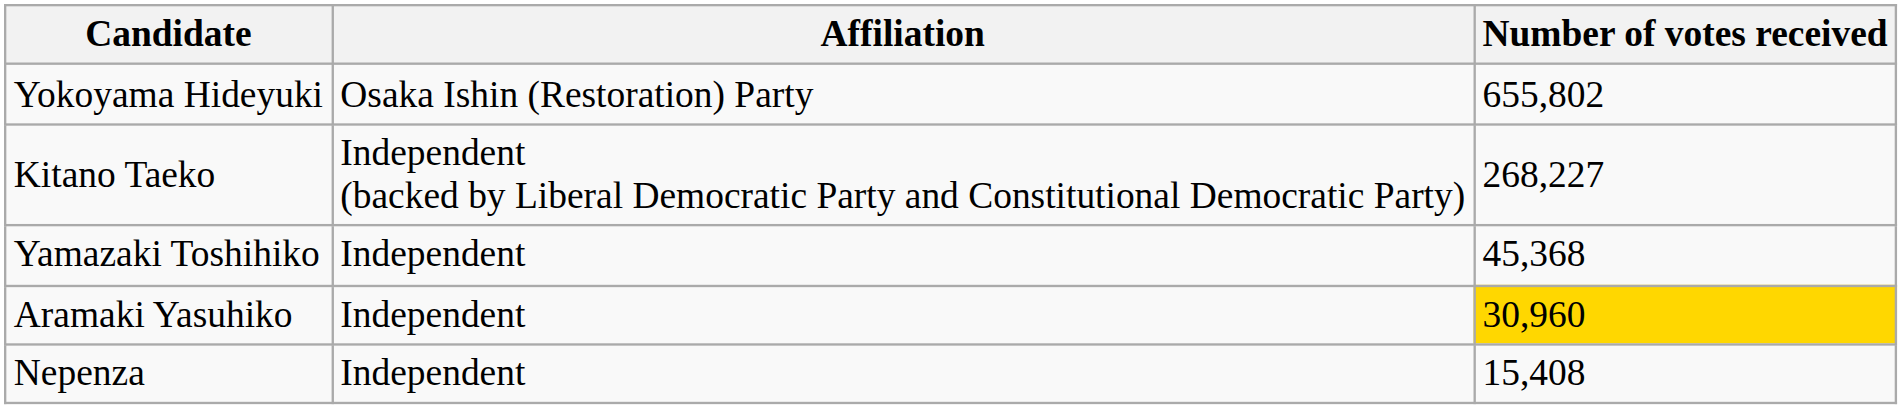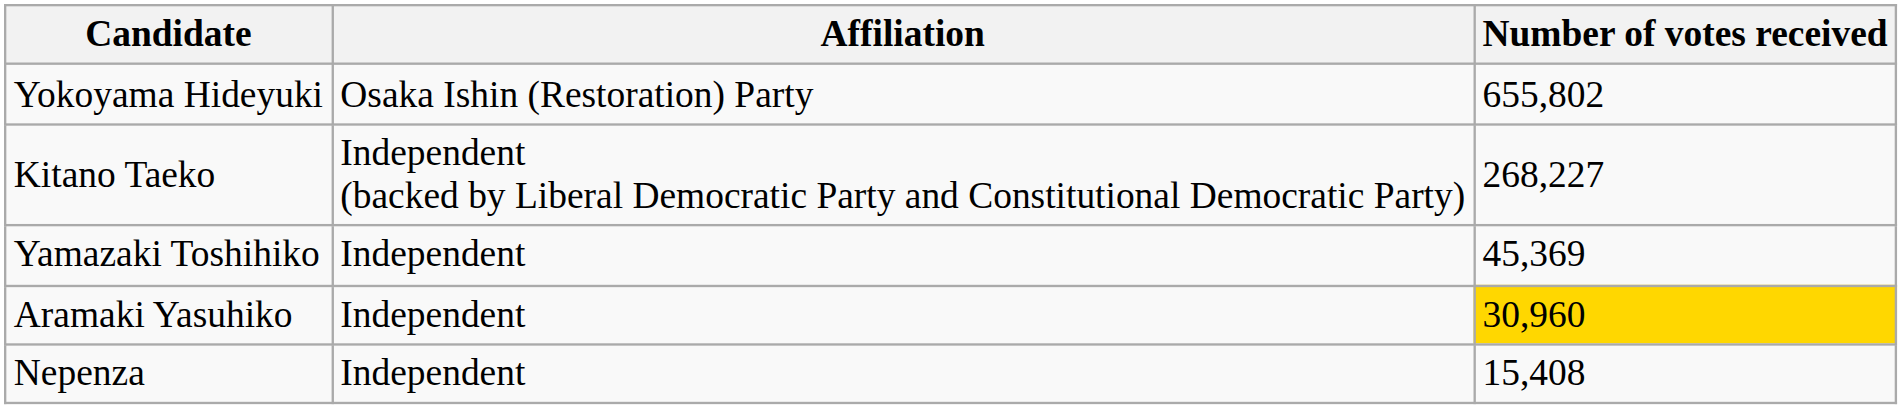(1534, 254) 45,368 -> (1534, 254) 45,369
